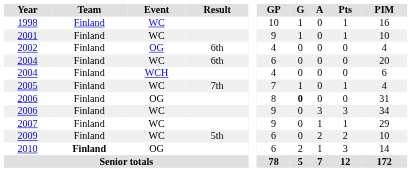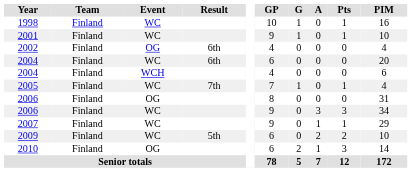(300, 98) bold -> (299, 98) normal
(89, 149) bold -> (87, 149) normal
